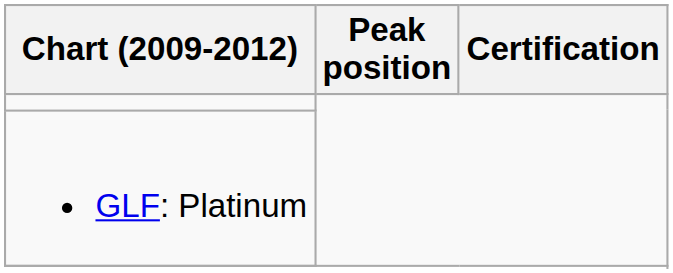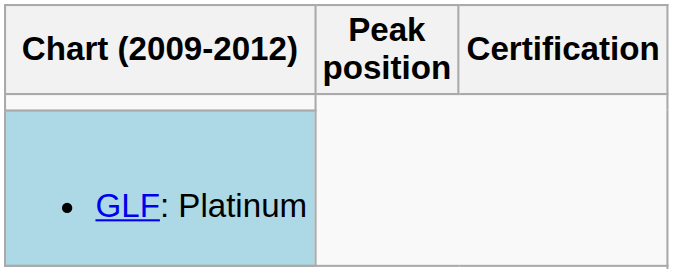(160, 207) no background -> (160, 207) lightblue background
